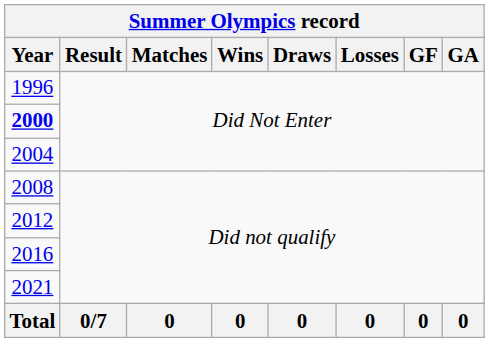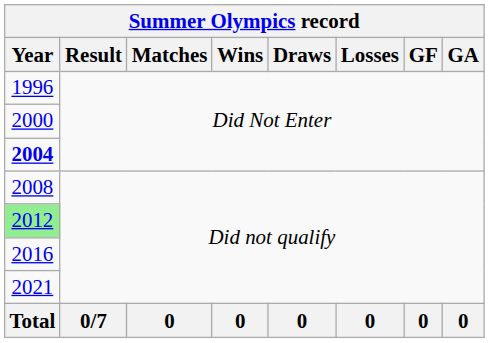(32, 120) bold -> (32, 120) normal
(32, 154) normal -> (32, 154) bold
(32, 220) no background -> (32, 220) lightgreen background
